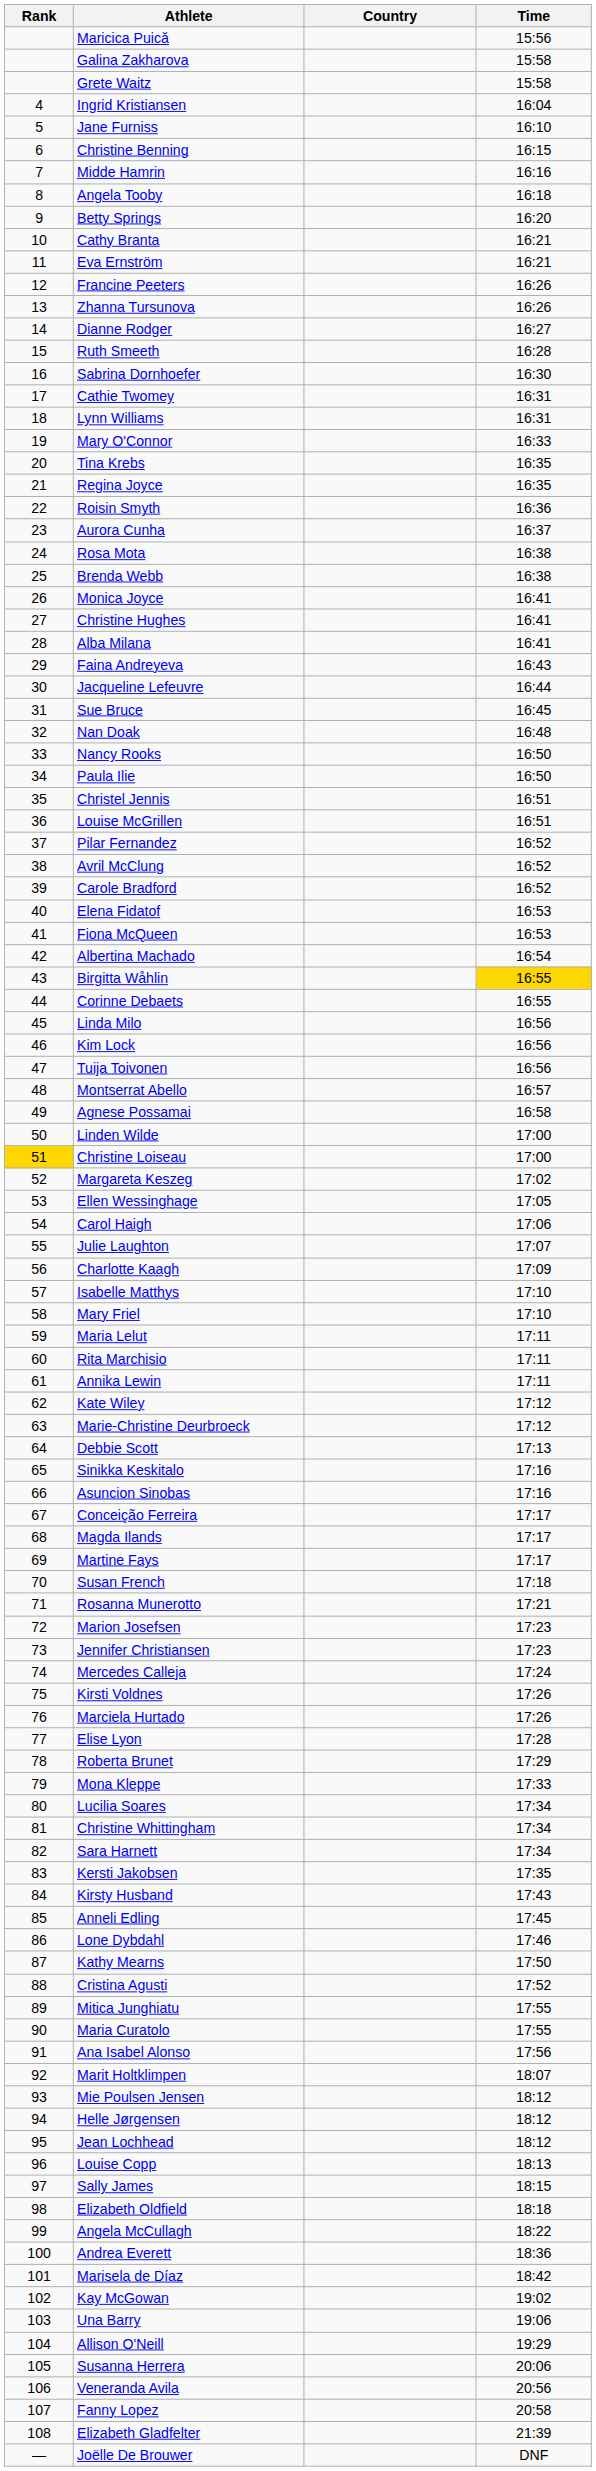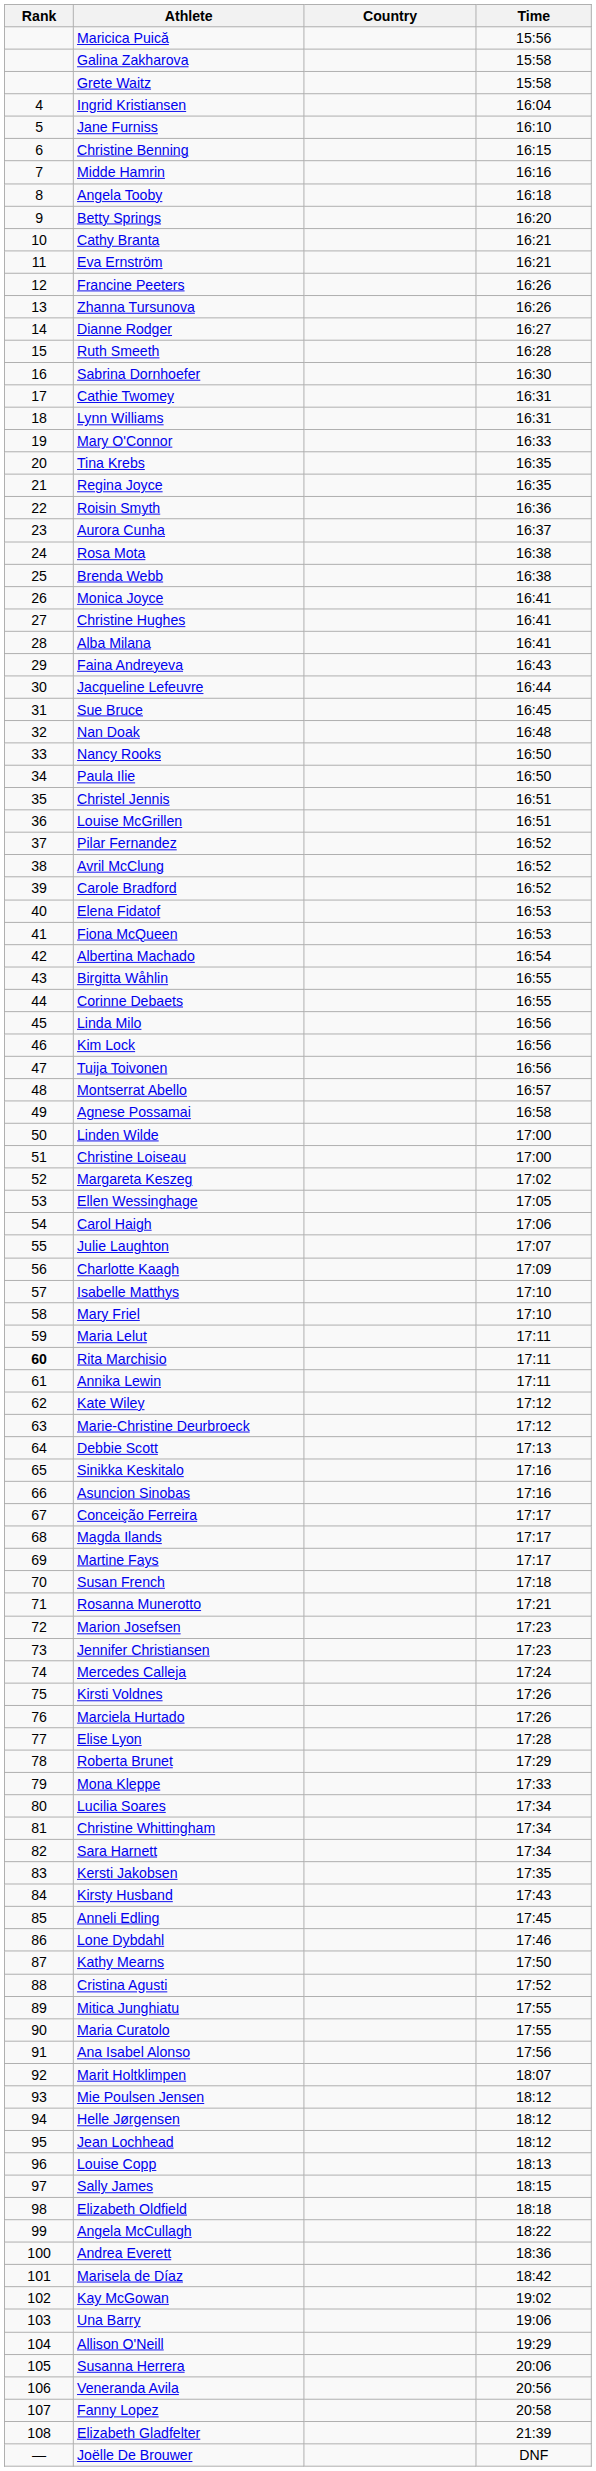(534, 978) gold background -> (534, 978) no background
(39, 1157) gold background -> (39, 1157) no background
(39, 1359) normal -> (39, 1359) bold
